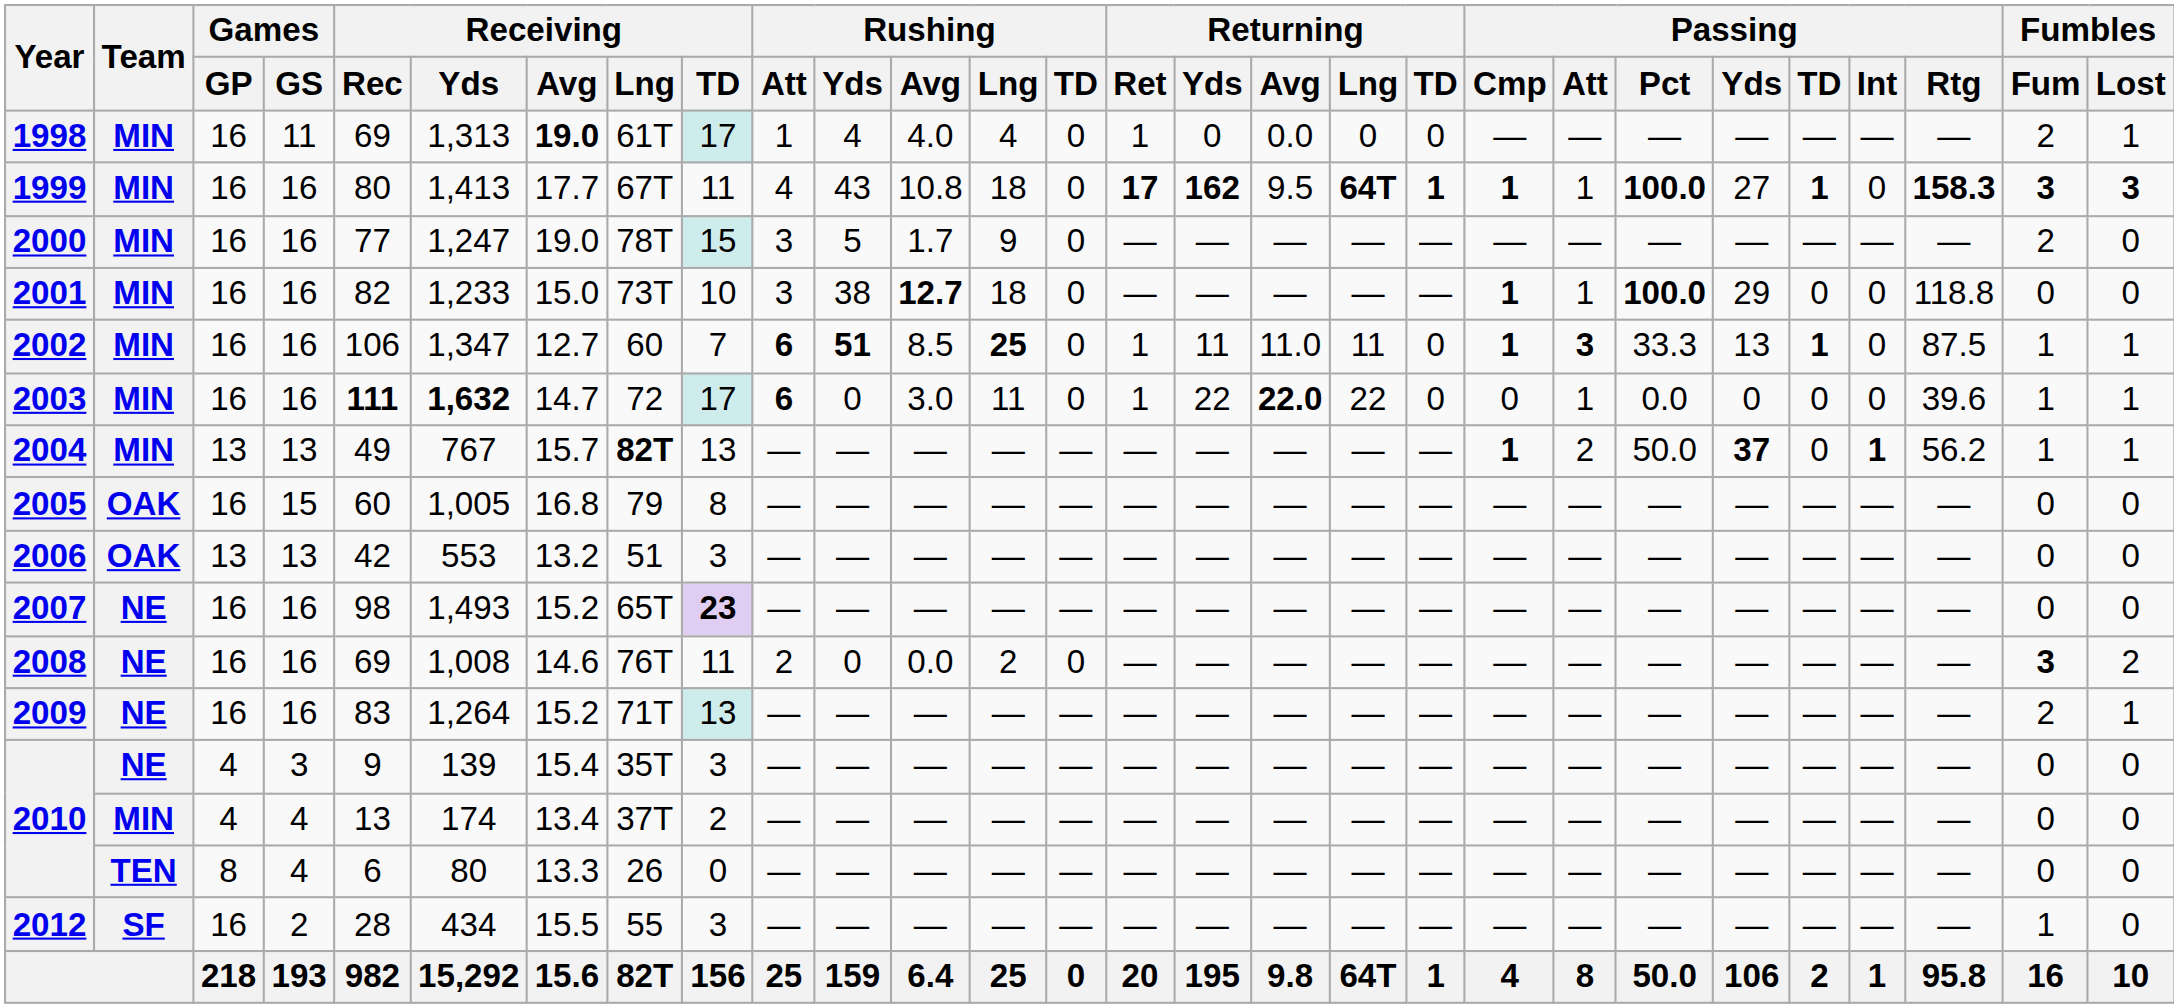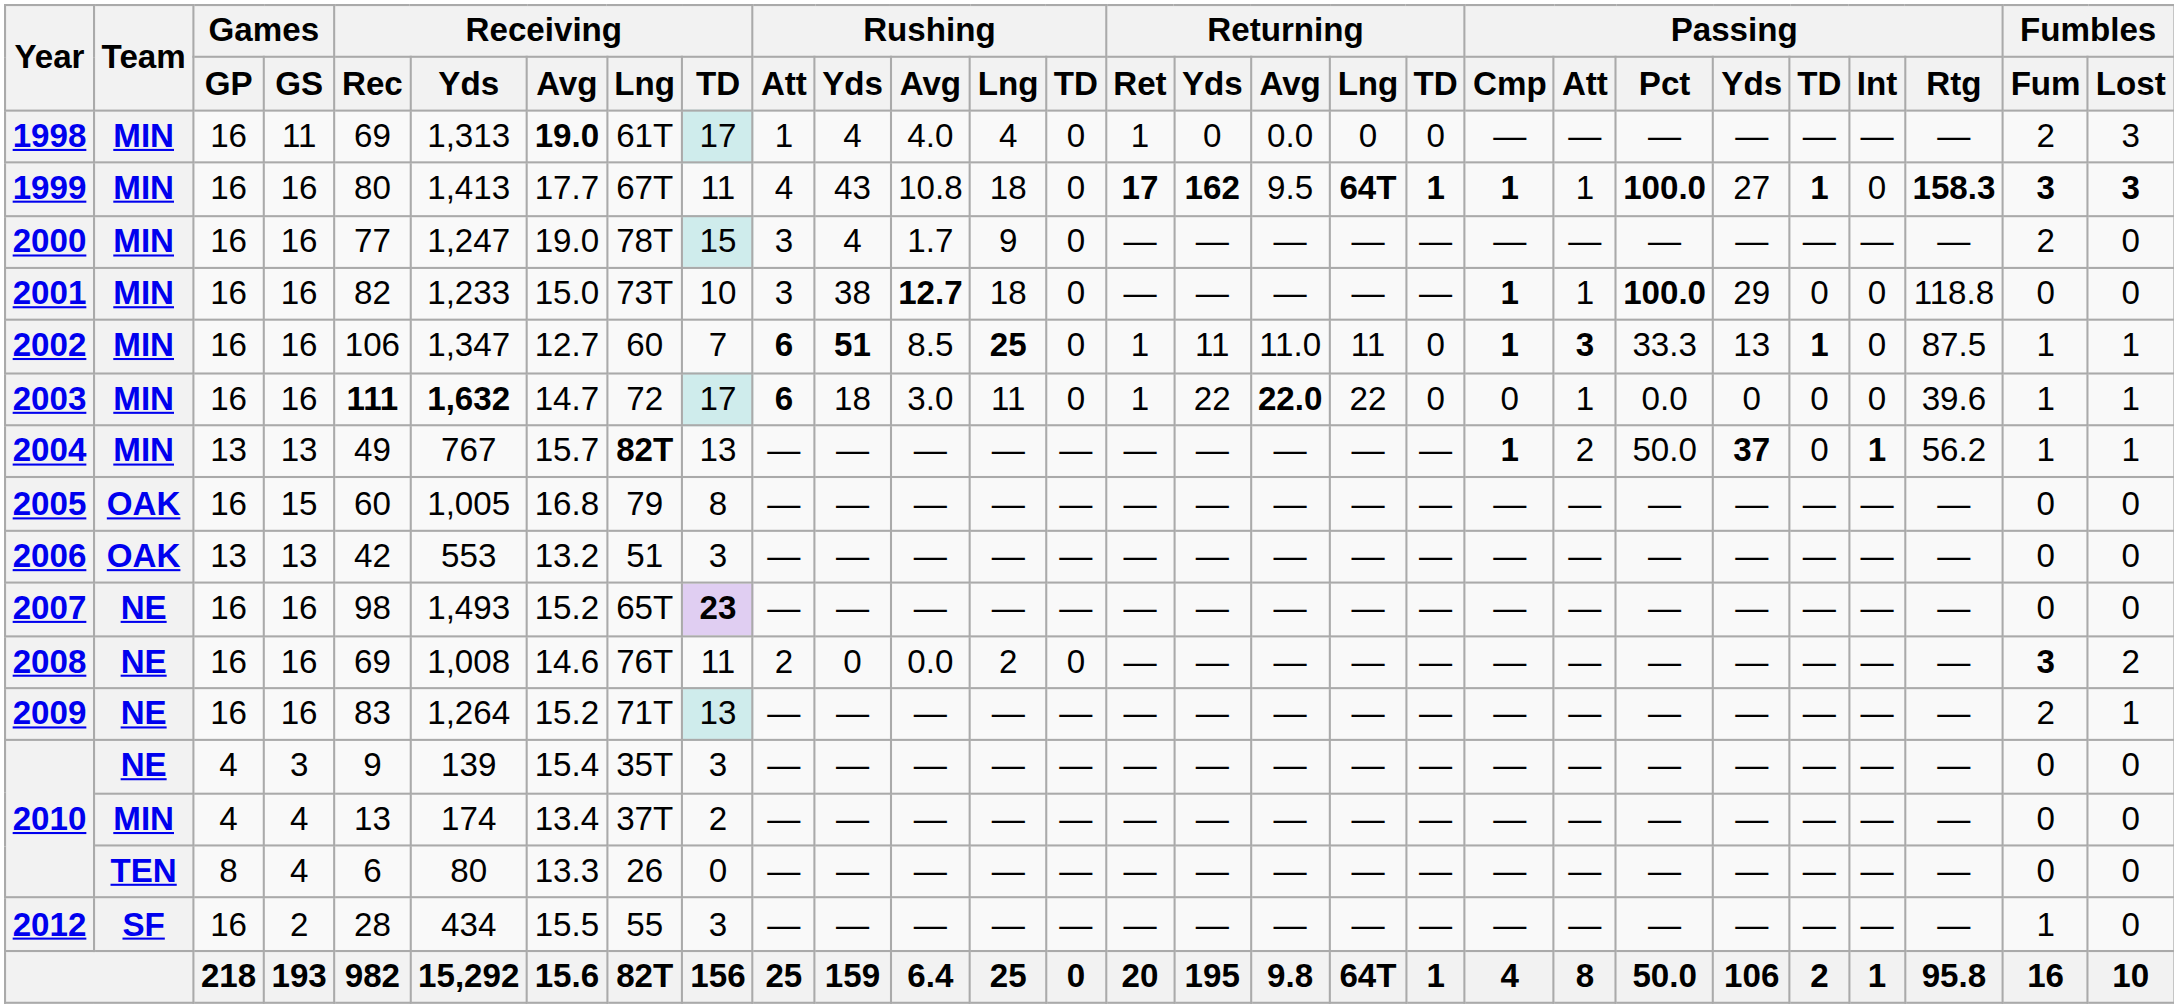(2131, 135) 1 -> (2131, 135) 3
(853, 240) 5 -> (853, 240) 4
(853, 398) 0 -> (852, 398) 18
